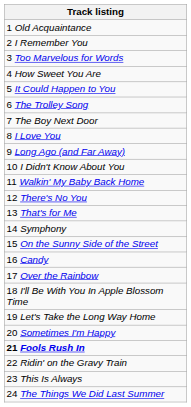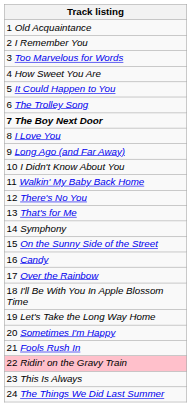(52, 120) normal -> (55, 120) bold
(46, 348) bold -> (43, 348) normal
(67, 363) no background -> (67, 363) pink background
